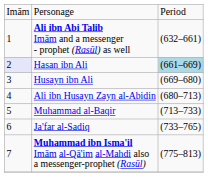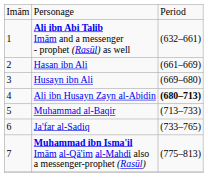(9, 65) lavender background -> (9, 65) no background
(181, 65) lightblue background -> (181, 65) no background
(181, 96) normal -> (181, 96) bold
